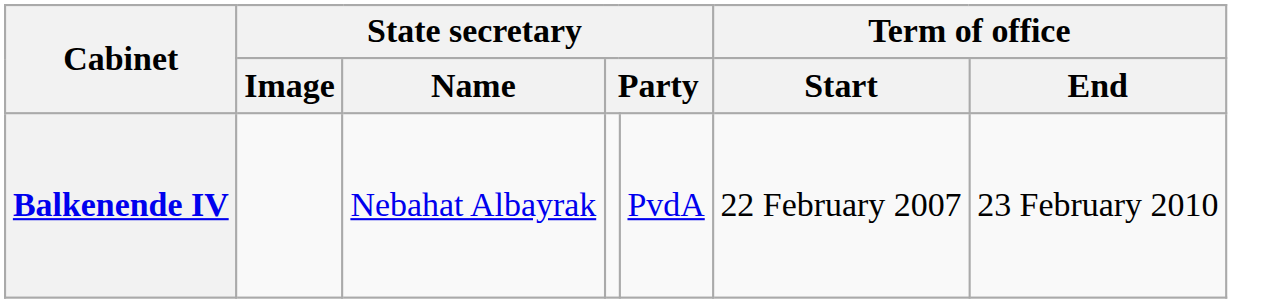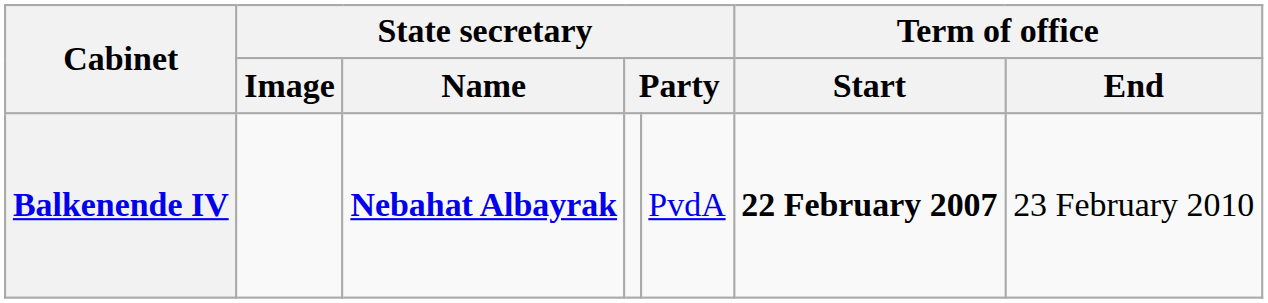(473, 204) normal -> (484, 204) bold
(841, 204) normal -> (869, 204) bold
